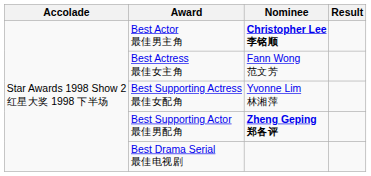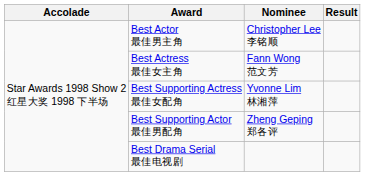(287, 35) bold -> (284, 35) normal
(282, 125) bold -> (280, 125) normal
